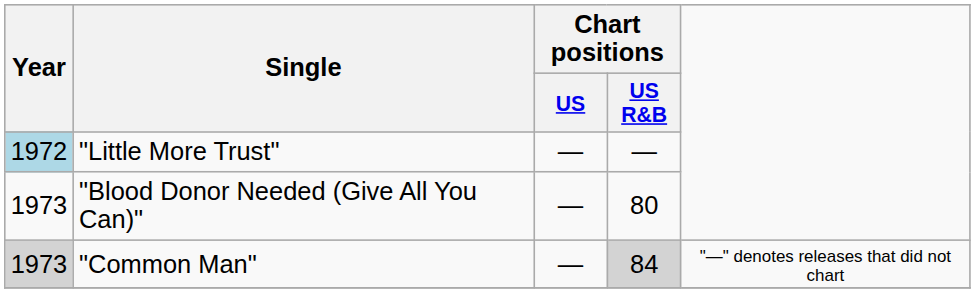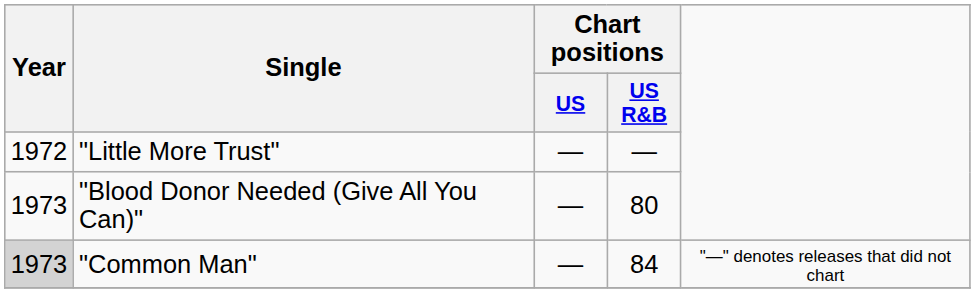(39, 151) lightblue background -> (39, 151) no background
(644, 263) lightgrey background -> (644, 263) no background
